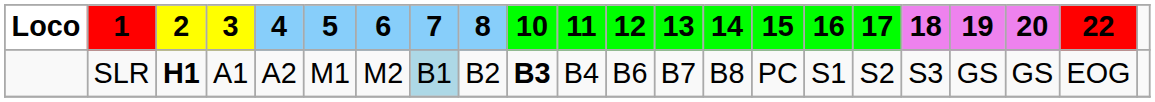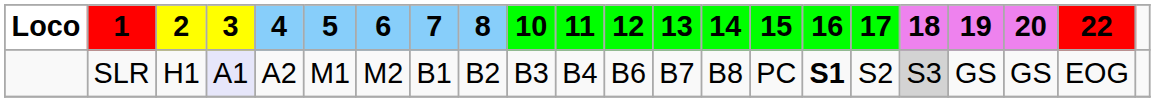(181, 73) bold -> (181, 73) normal
(231, 73) no background -> (231, 73) lavender background
(434, 73) lightblue background -> (434, 73) no background
(532, 73) bold -> (531, 73) normal
(829, 73) normal -> (827, 73) bold
(926, 73) no background -> (924, 73) lightgrey background
